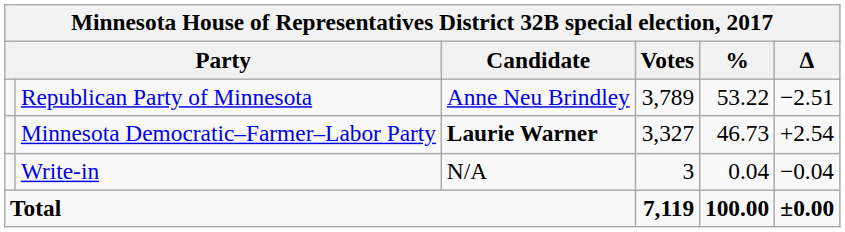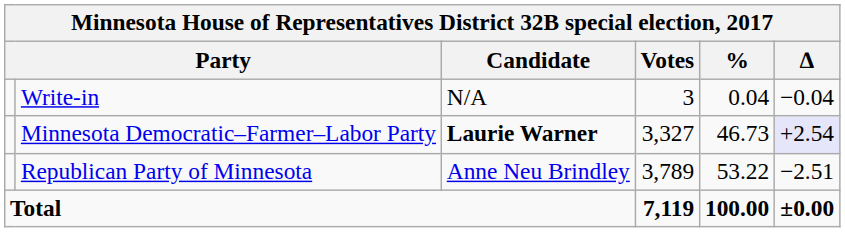rows swapped: (167, 97) <-> (60, 171)
(807, 134) no background -> (807, 134) lavender background
